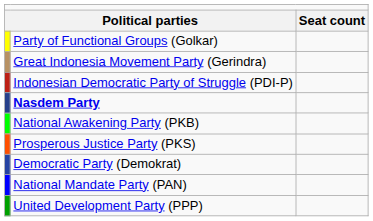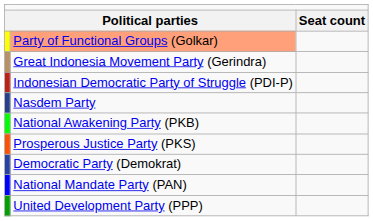(116, 41) no background -> (116, 41) lightsalmon background
(57, 102) bold -> (54, 102) normal
